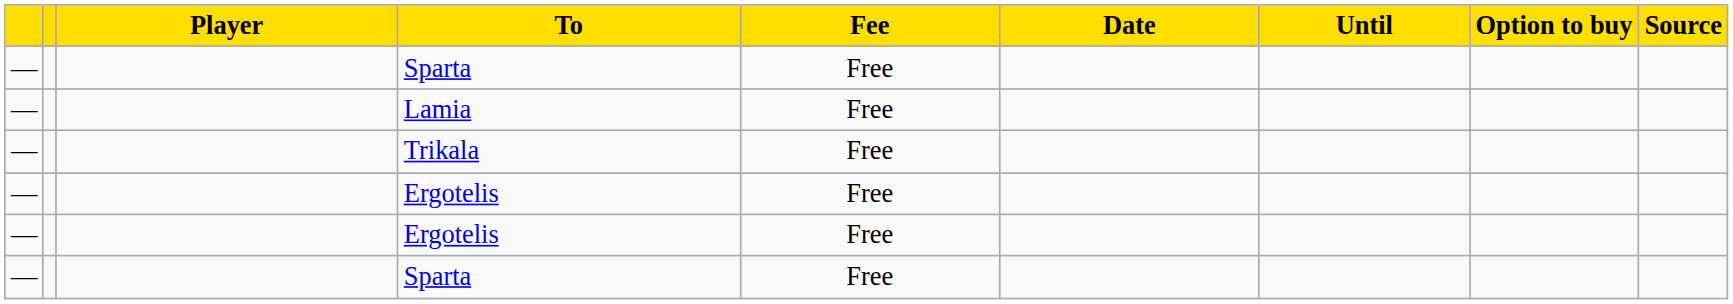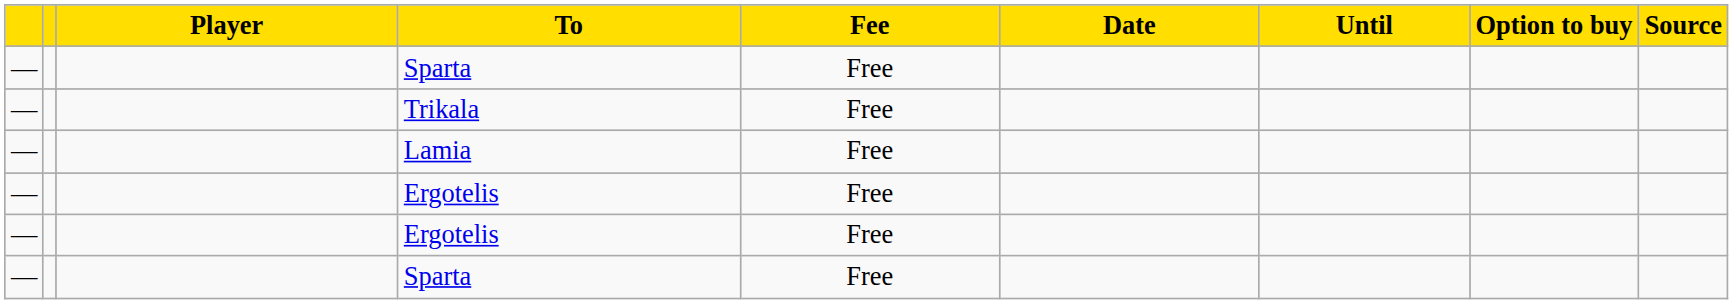rows swapped: (24, 109) <-> (24, 151)
